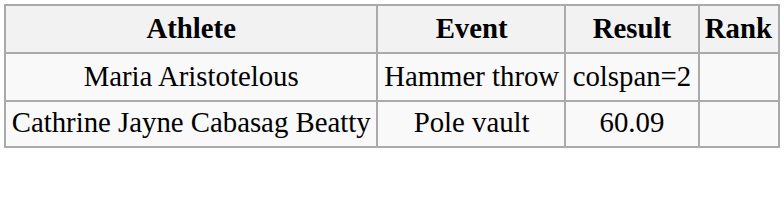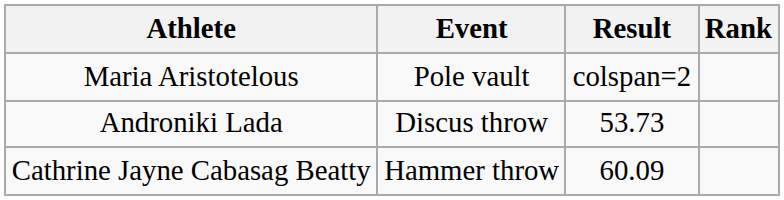(472, 76) Hammer throw -> (472, 76) Pole vault
+ row: (191, 123)
(472, 123) Pole vault -> (472, 171) Hammer throw
